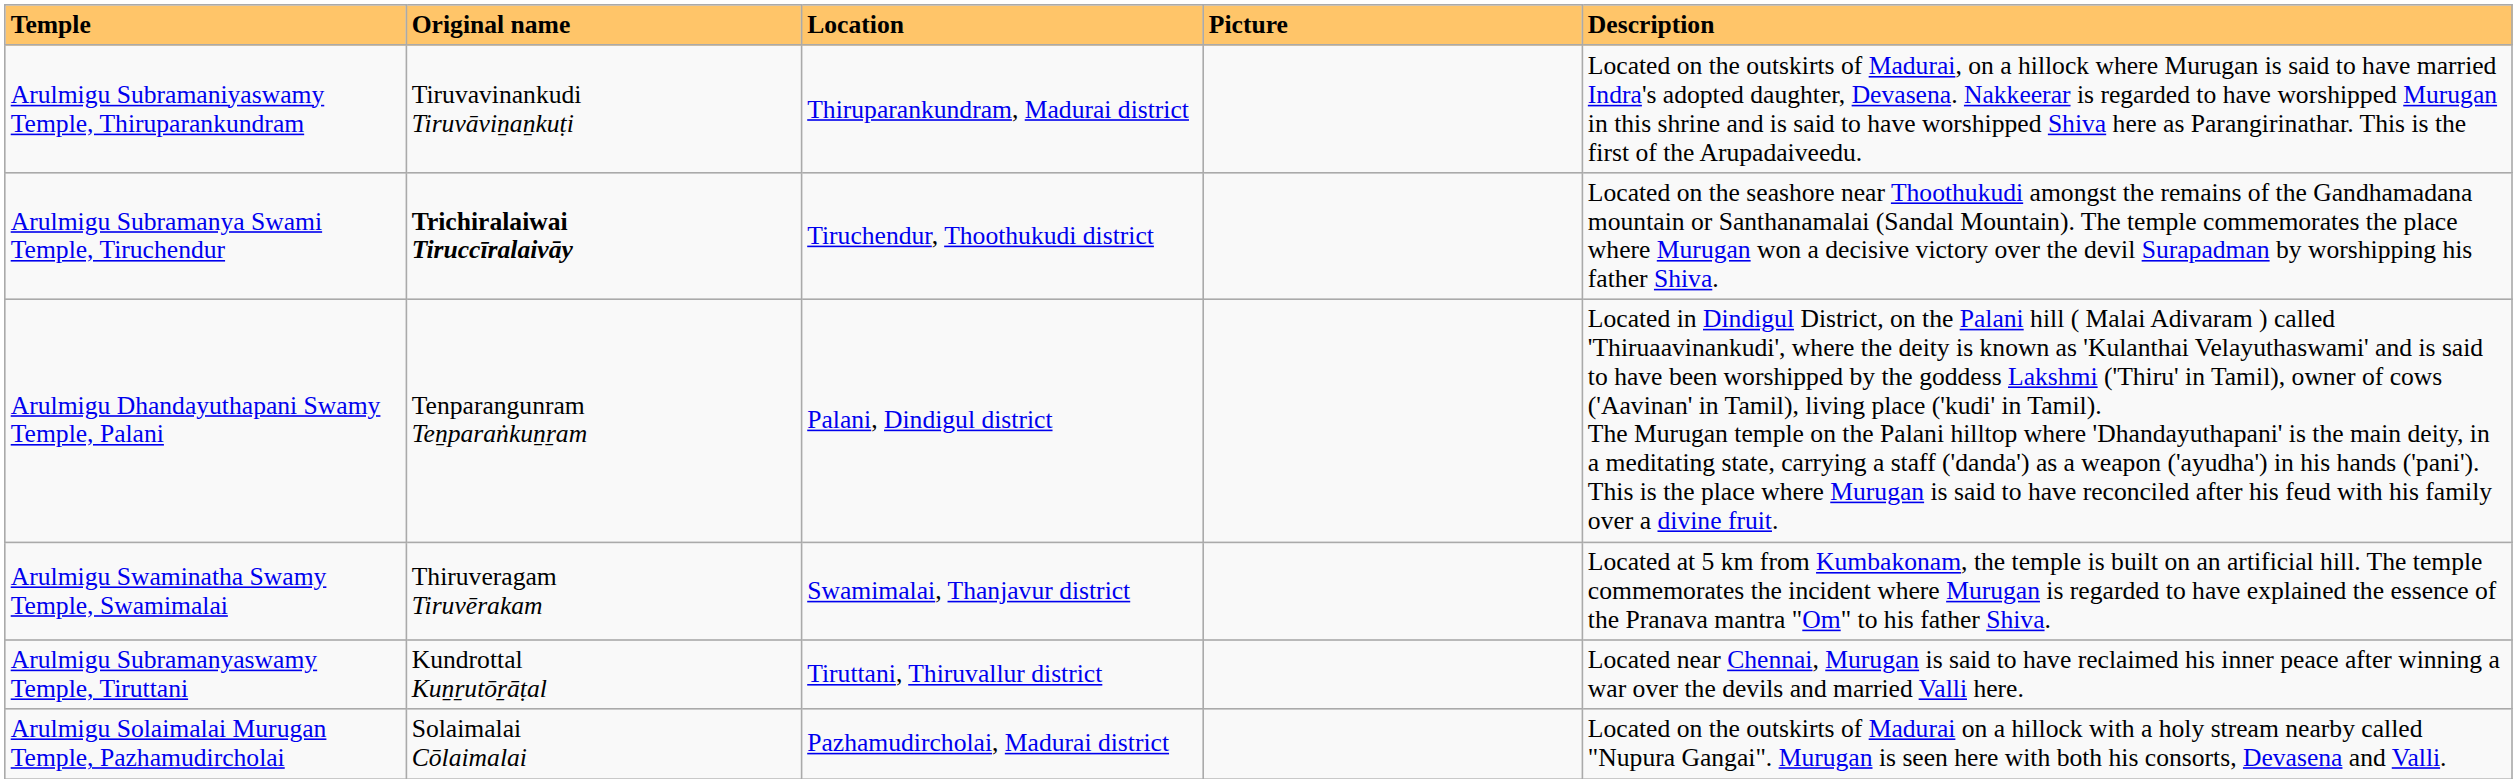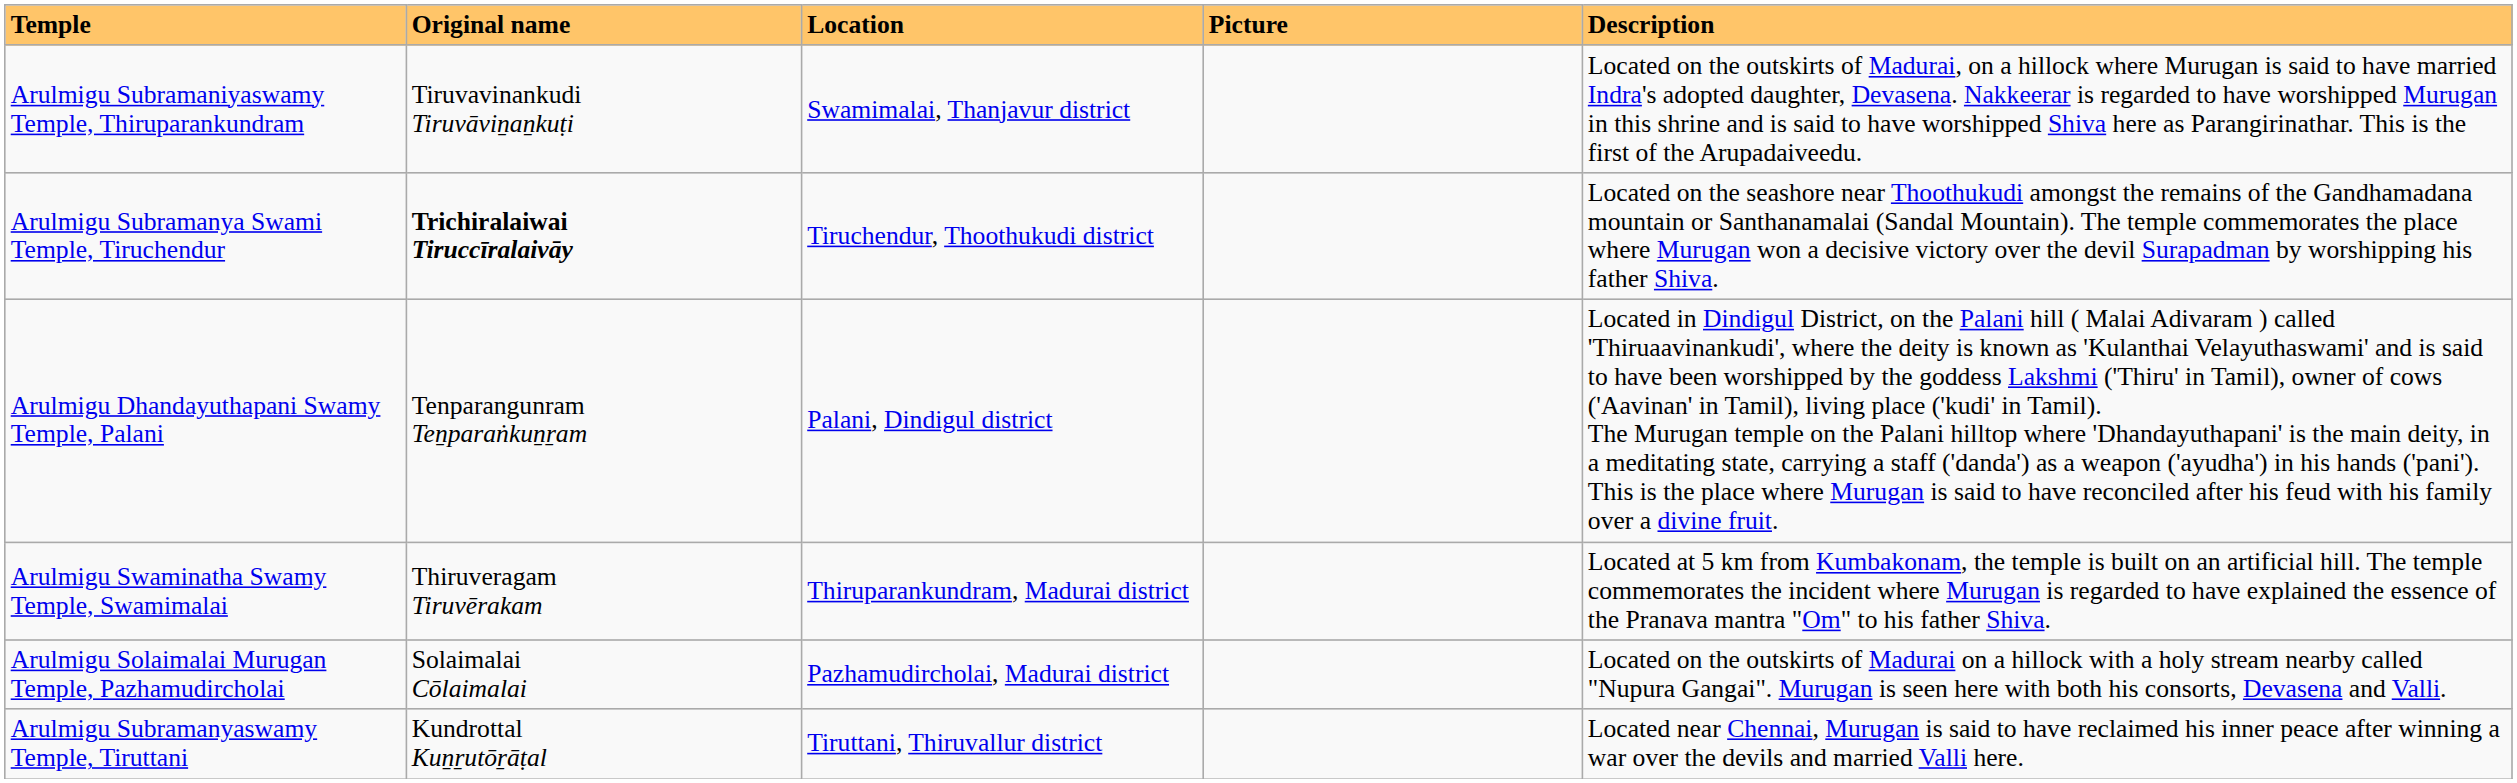(998, 108) Thiruparankundram, Madurai district -> (969, 108) Swamimalai, Thanjavur district
(969, 590) Swamimalai, Thanjavur district -> (998, 590) Thiruparankundram, Madurai district
rows swapped: (164, 674) <-> (169, 743)
